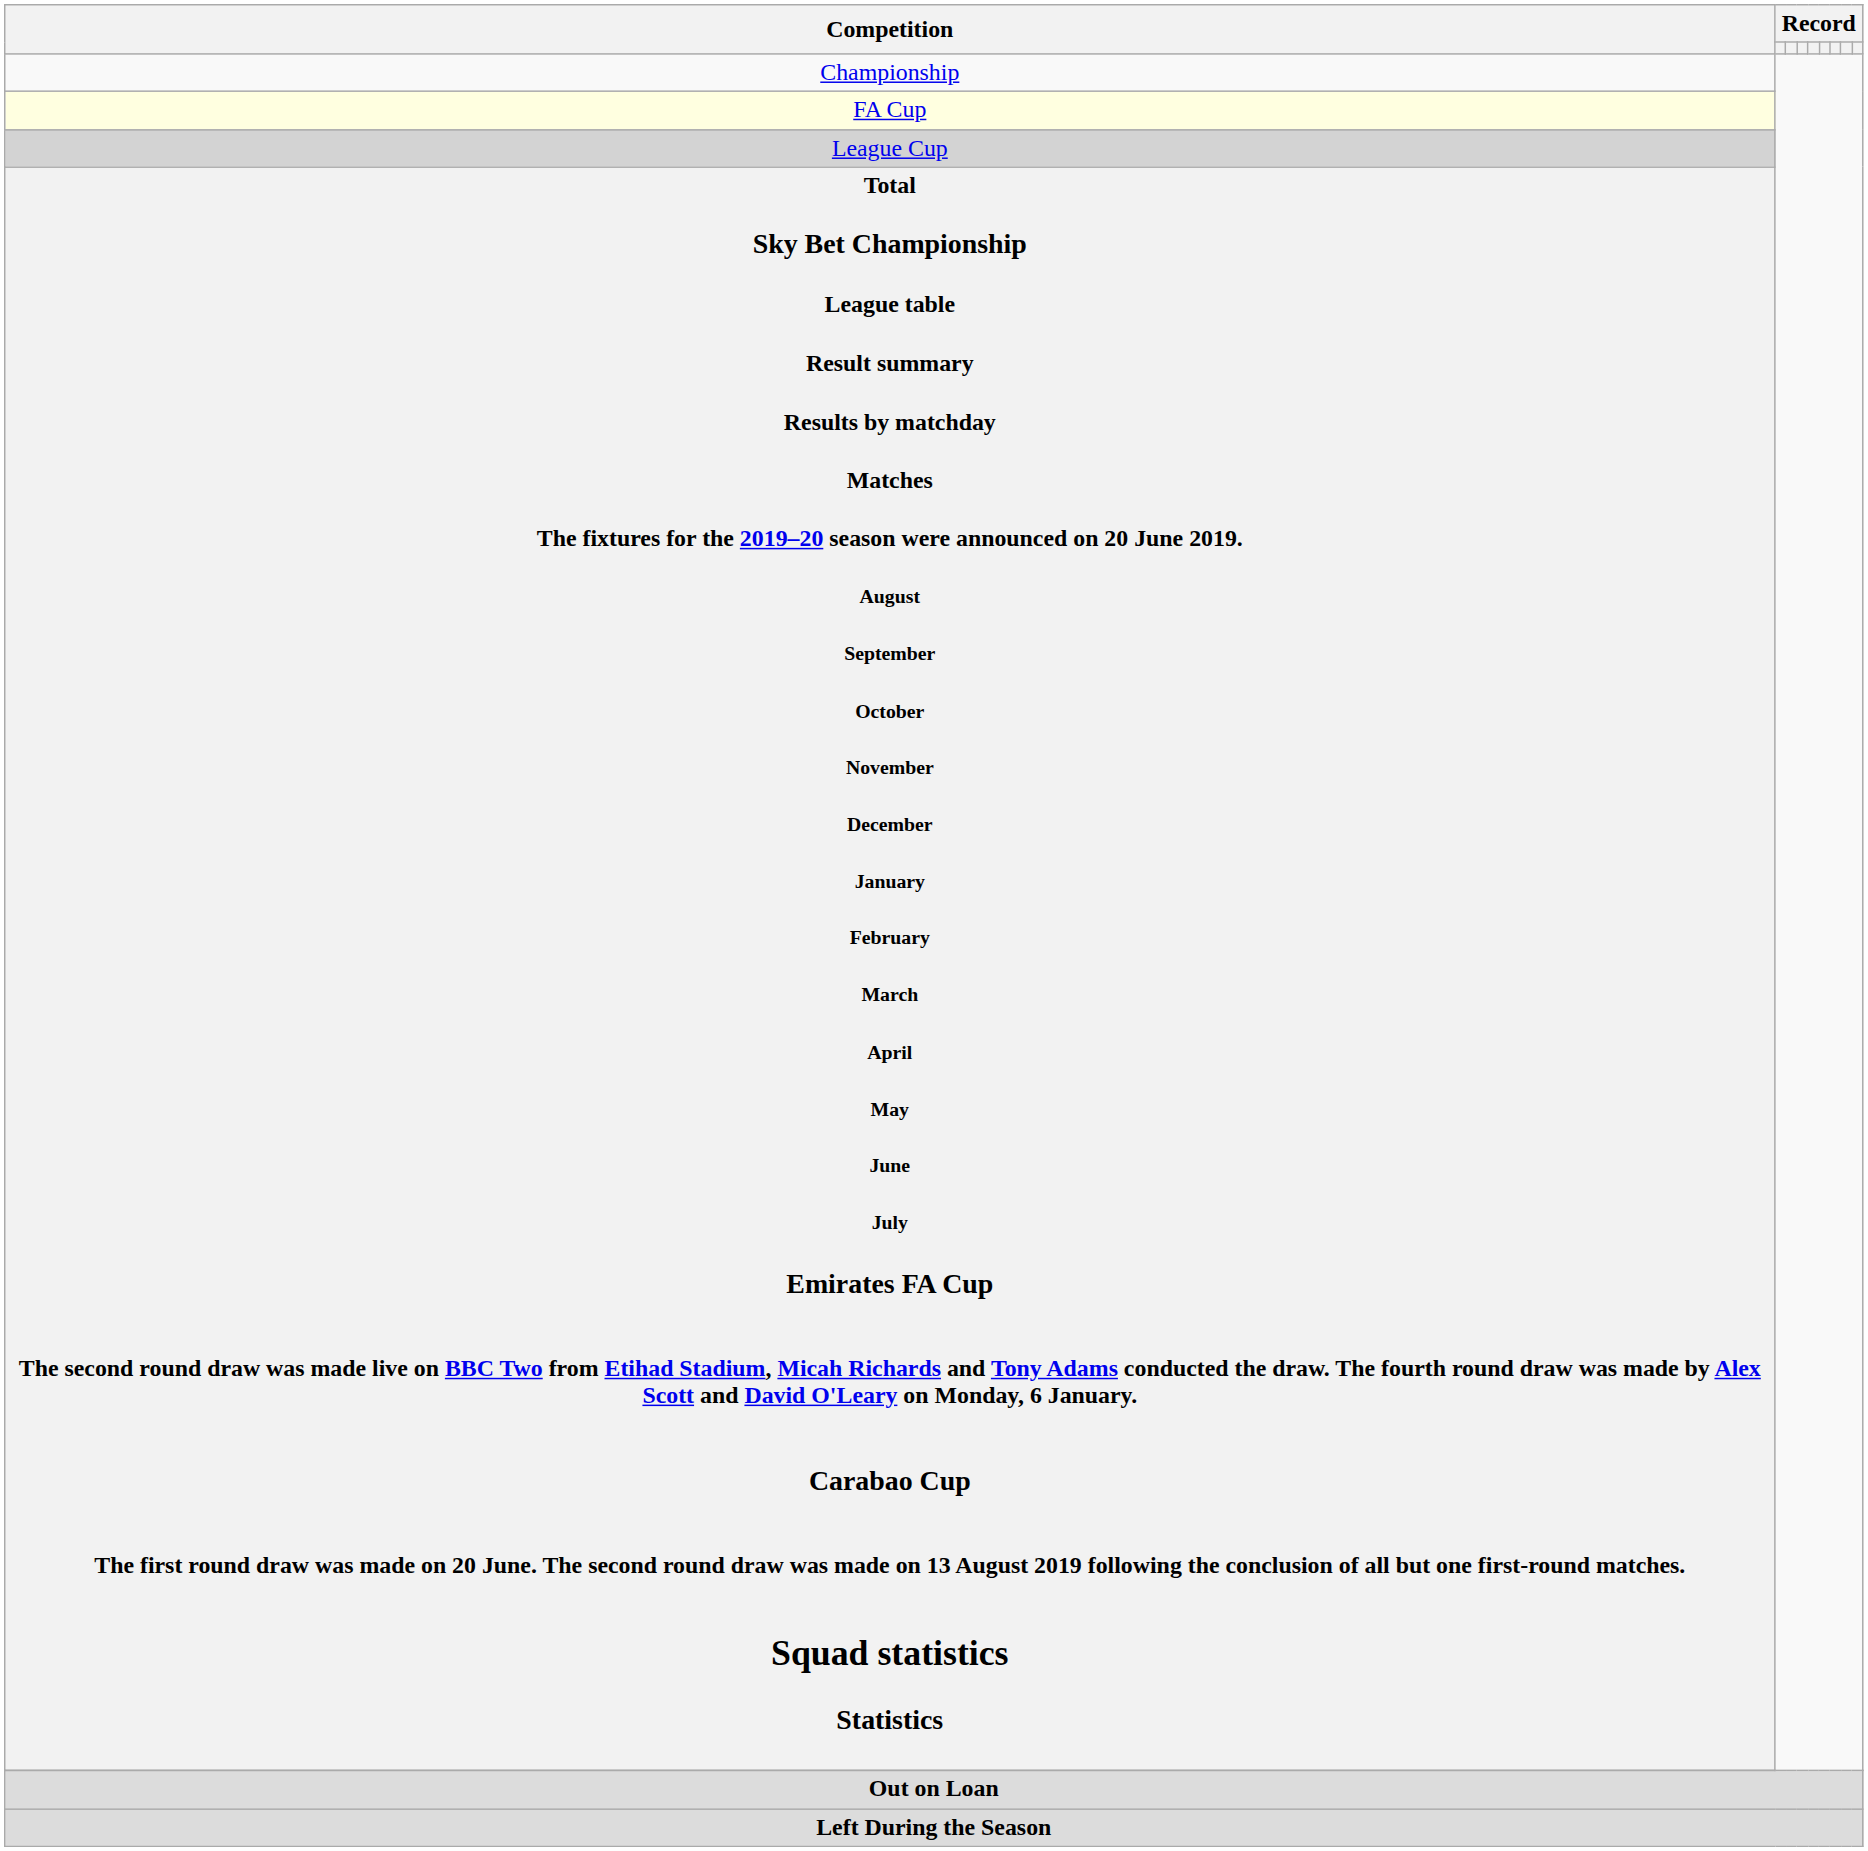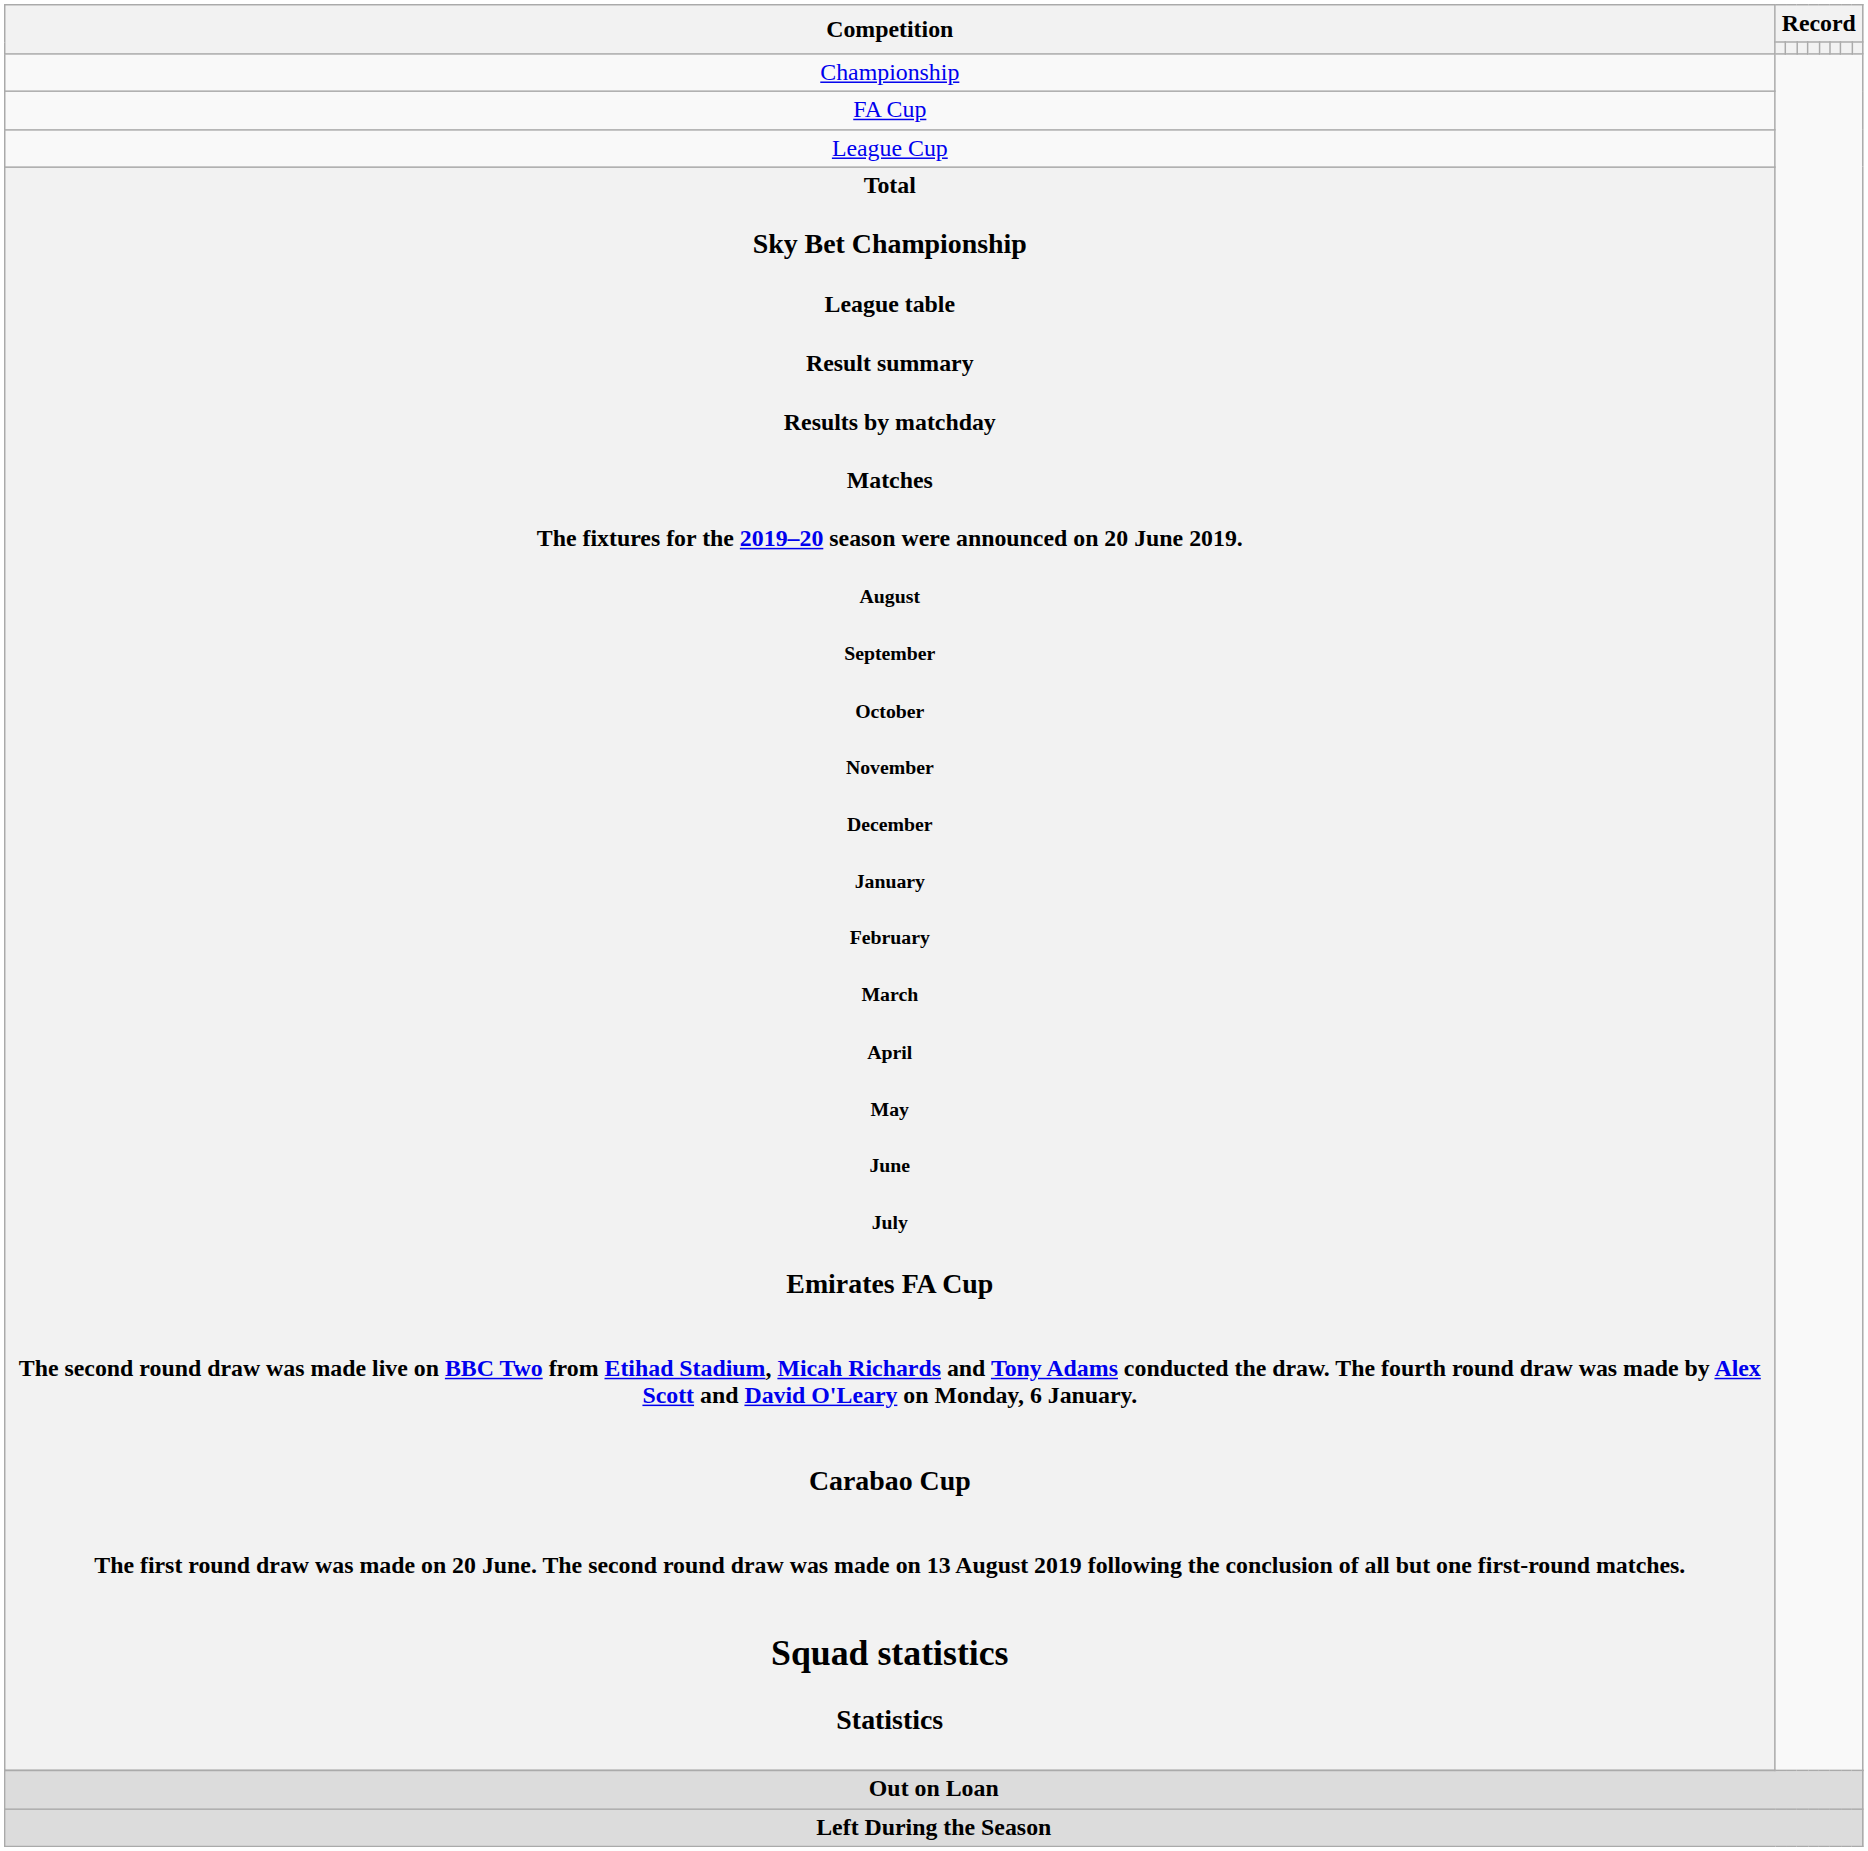(890, 110) lightyellow background -> (890, 110) no background
(890, 147) lightgrey background -> (890, 147) no background
